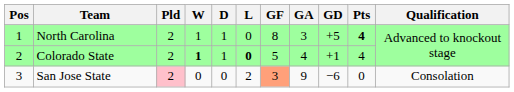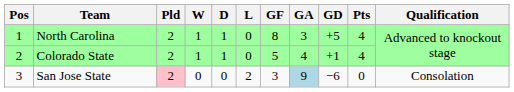(362, 35) bold -> (362, 35) normal
(198, 55) bold -> (198, 55) normal
(249, 55) bold -> (249, 55) normal
(275, 76) lightsalmon background -> (275, 76) no background
(304, 76) no background -> (304, 76) lightblue background
